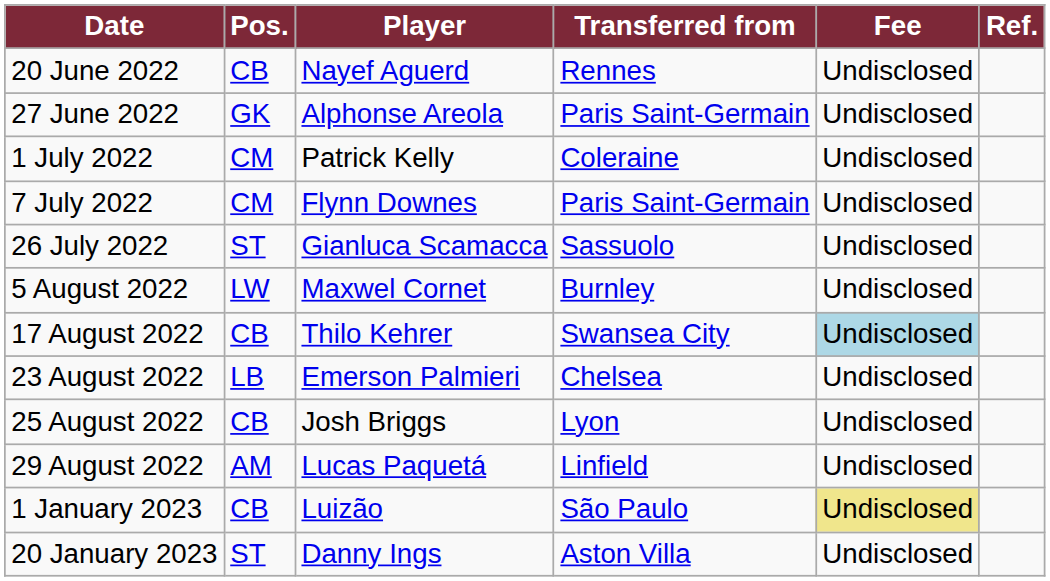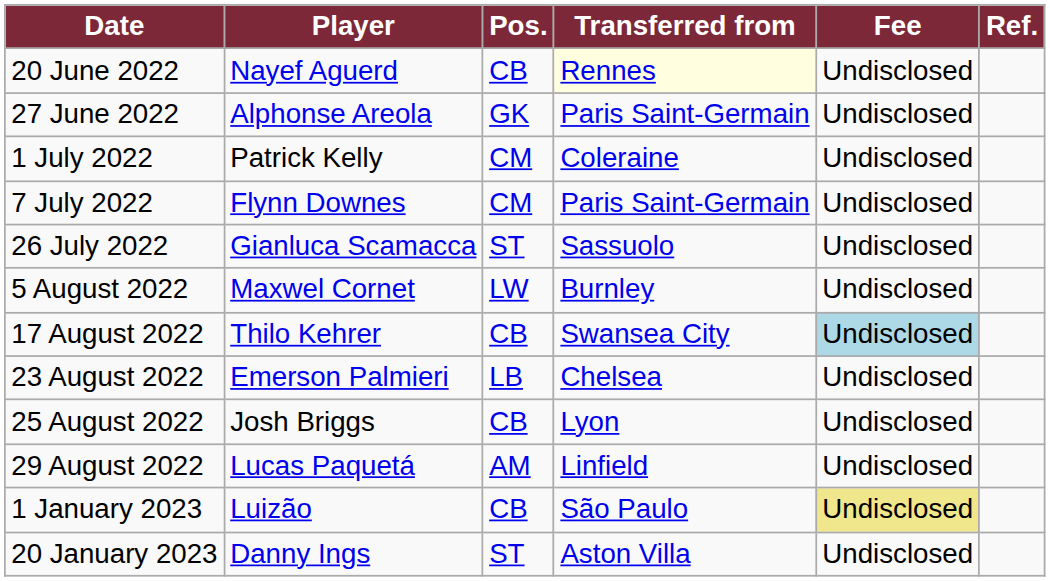columns swapped: (259, 26) <-> (425, 26)
(608, 70) no background -> (608, 70) lightyellow background
